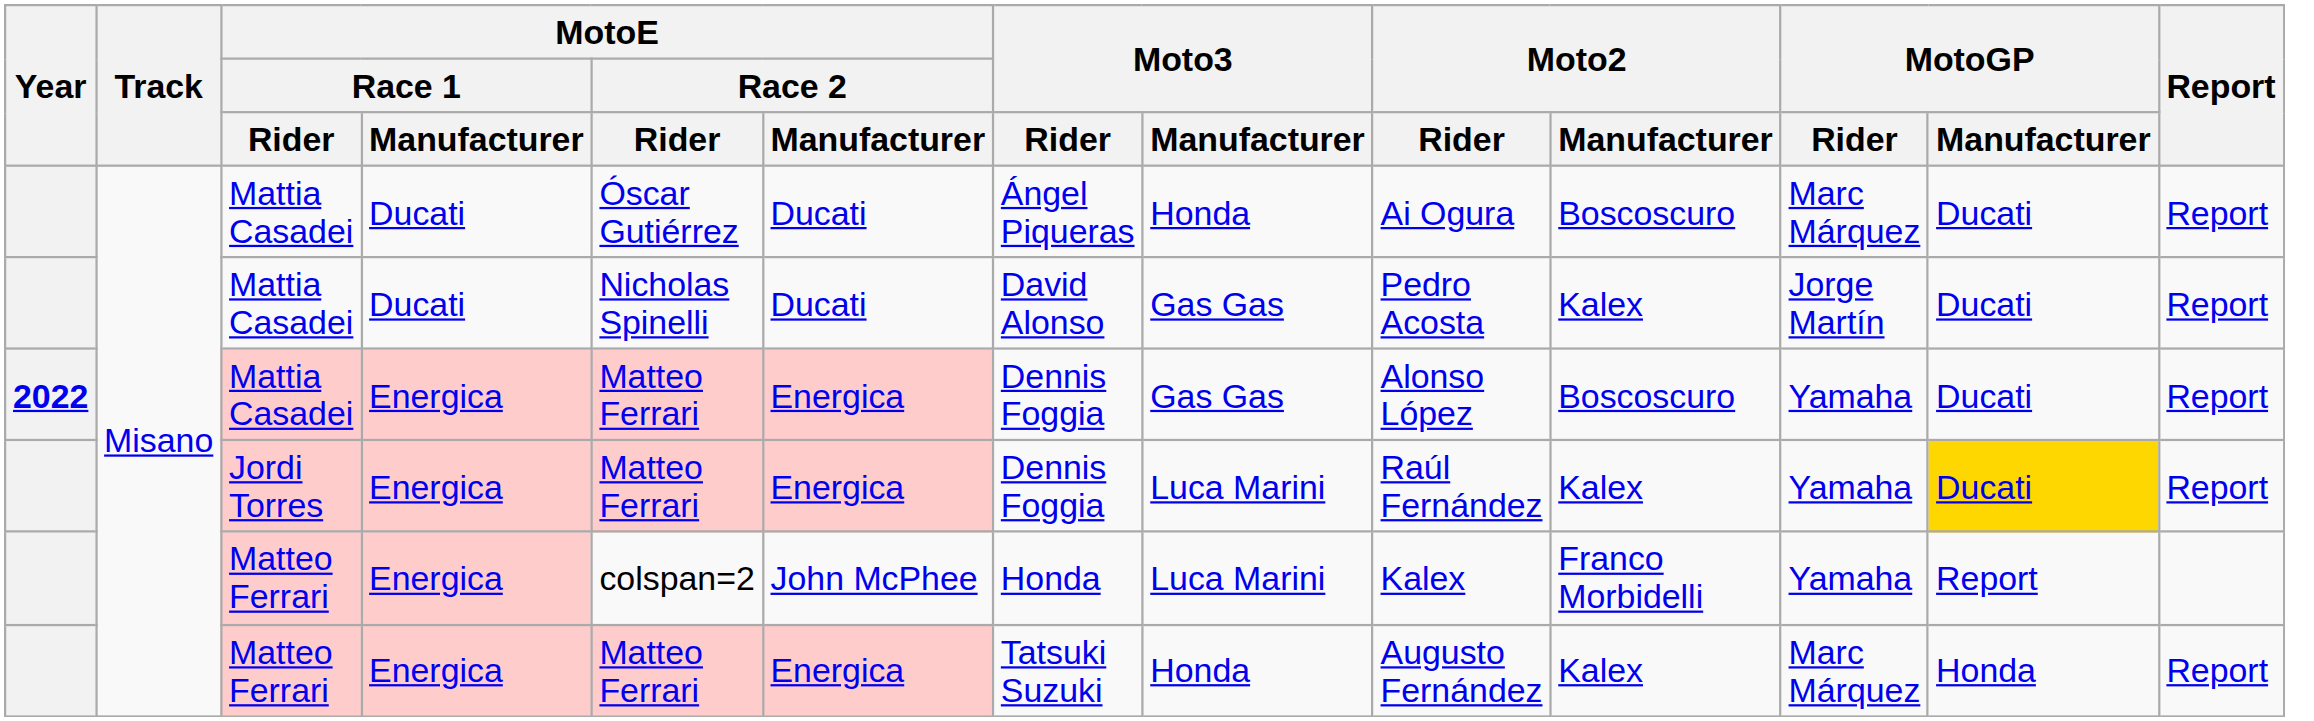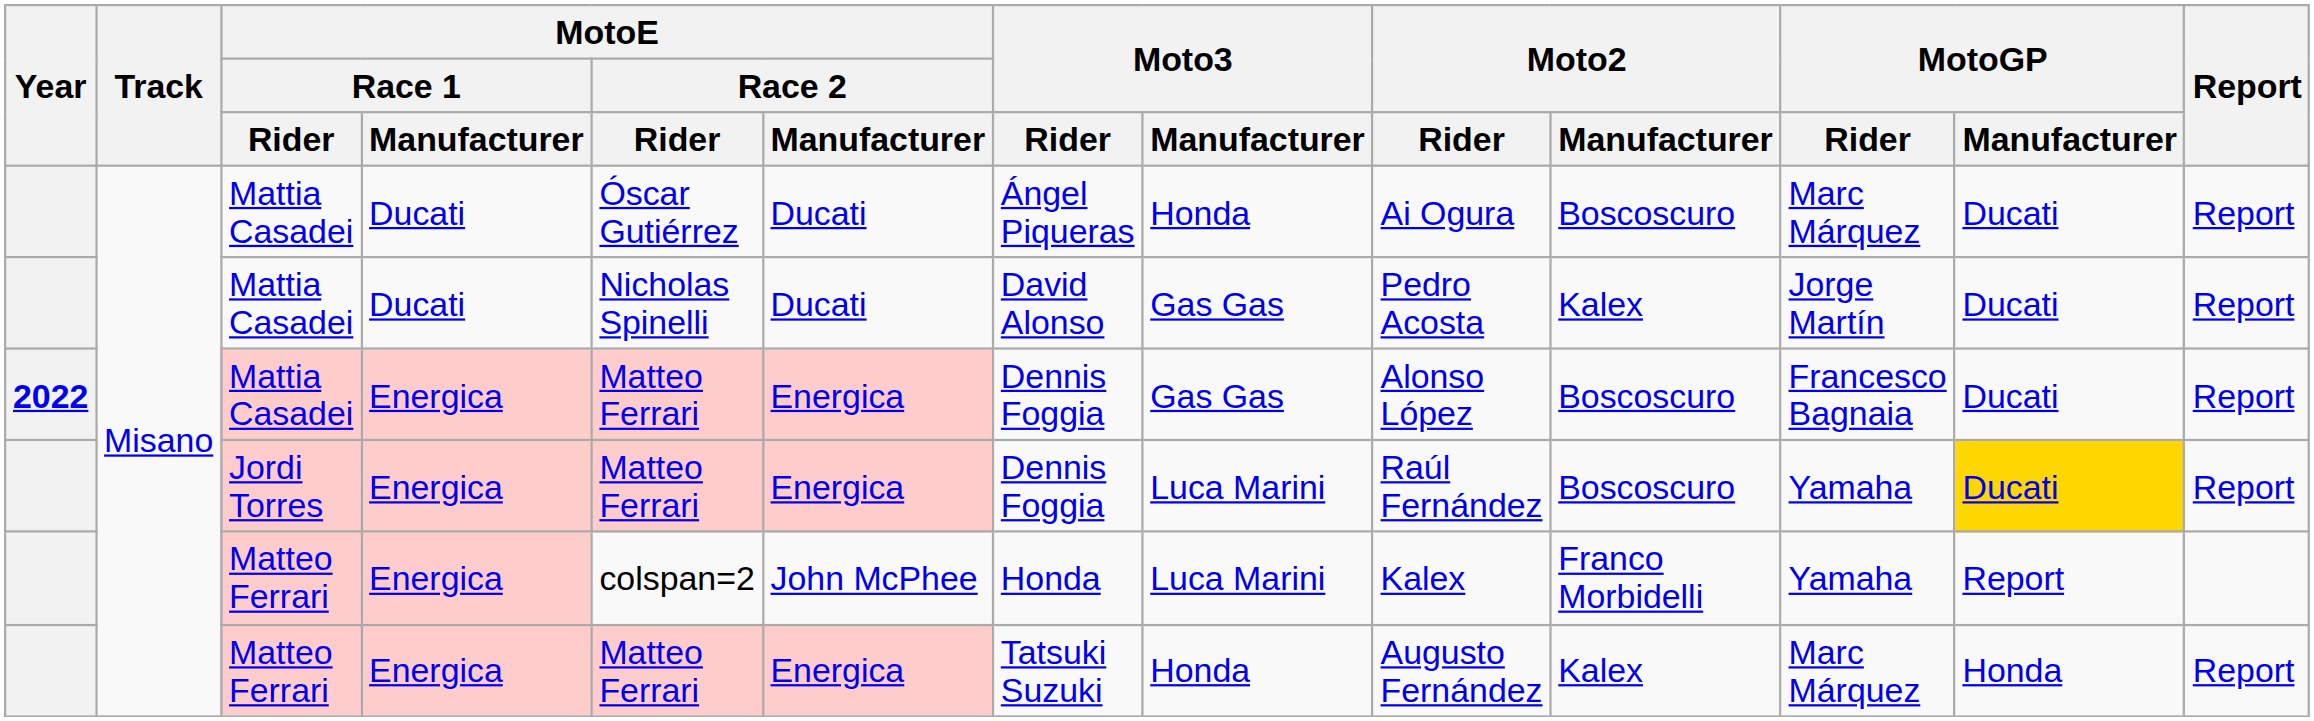(1850, 395) Yamaha -> (1868, 395) Francesco Bagnaia
(1601, 487) Kalex -> (1647, 487) Boscoscuro
